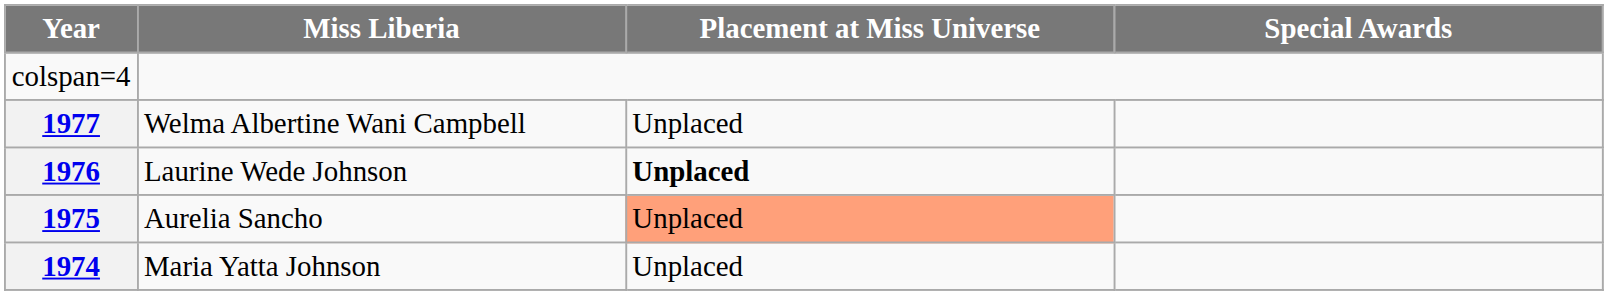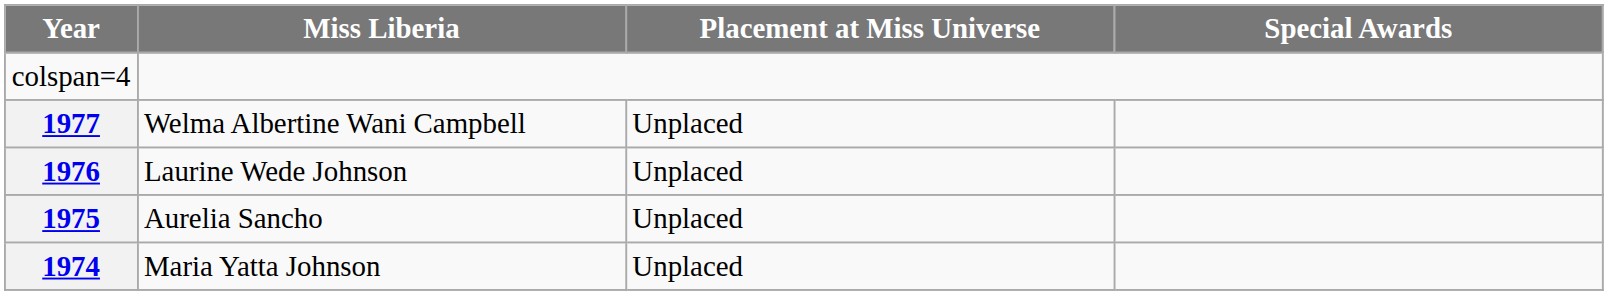(691, 171) bold -> (688, 171) normal
(688, 218) lightsalmon background -> (688, 218) no background
